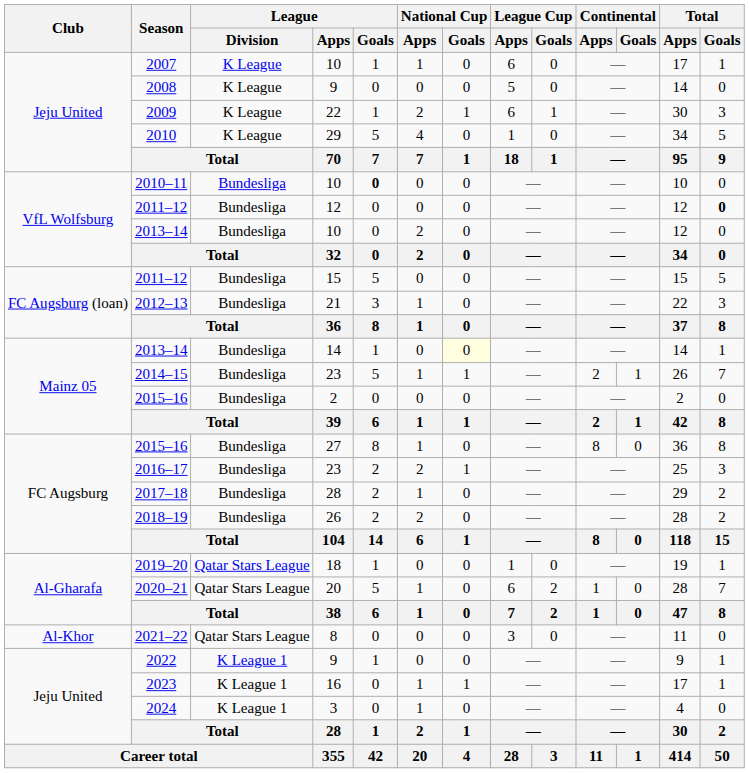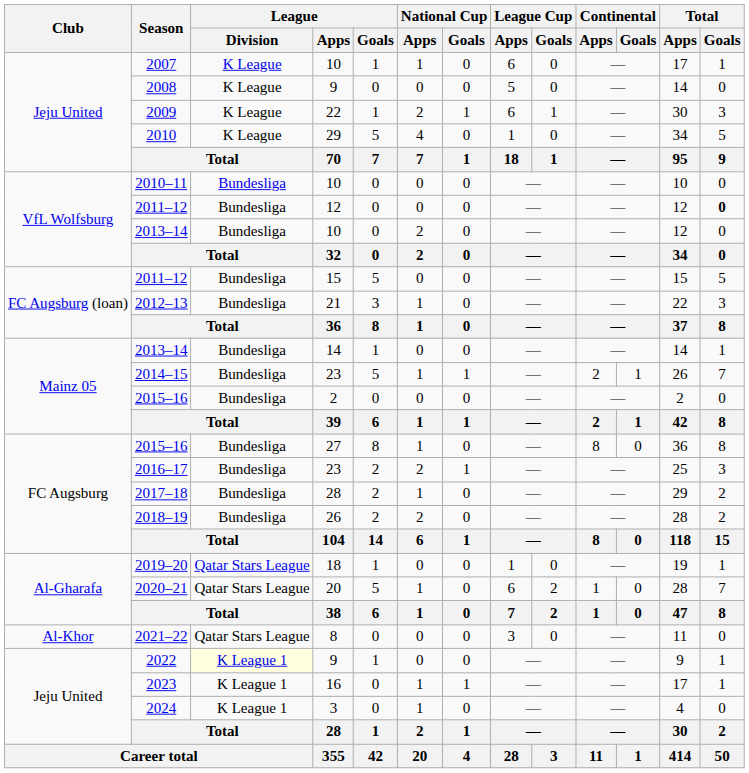(375, 183) bold -> (375, 183) normal
(466, 350) lightyellow background -> (466, 350) no background
(252, 660) no background -> (252, 660) lightyellow background
